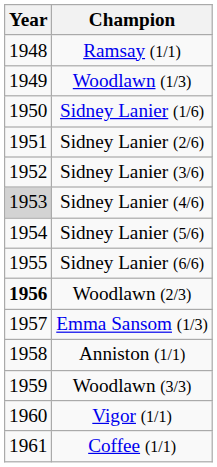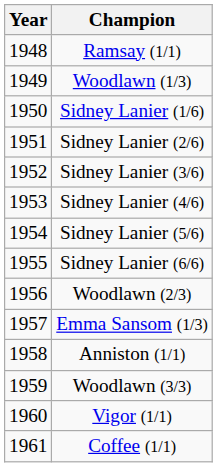(28, 202) lightgrey background -> (28, 202) no background
(28, 293) bold -> (28, 293) normal
